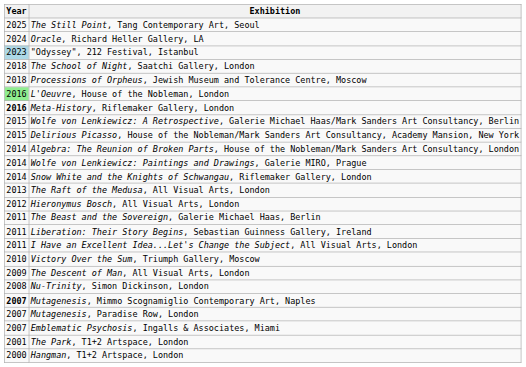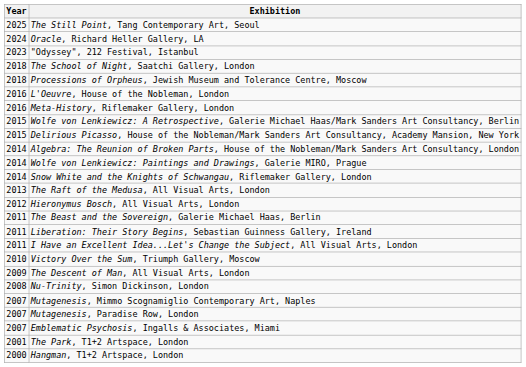(17, 53) lightblue background -> (17, 53) no background
(17, 94) lightgreen background -> (17, 94) no background
(17, 108) bold -> (17, 108) normal
(17, 300) bold -> (17, 300) normal
